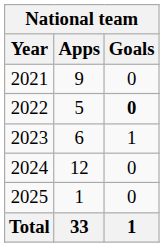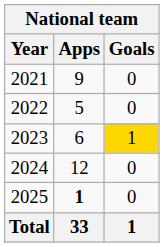(132, 108) bold -> (132, 108) normal
(132, 138) no background -> (132, 138) gold background
(79, 197) normal -> (79, 197) bold
